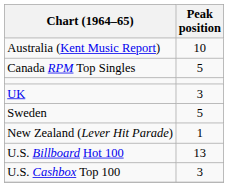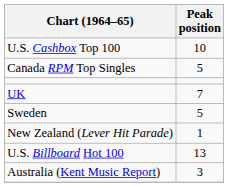(84, 48) Australia (Kent Music Report) -> (64, 48) U.S. Cashbox Top 100
(200, 93) 3 -> (200, 93) 7
(64, 172) U.S. Cashbox Top 100 -> (84, 172) Australia (Kent Music Report)
